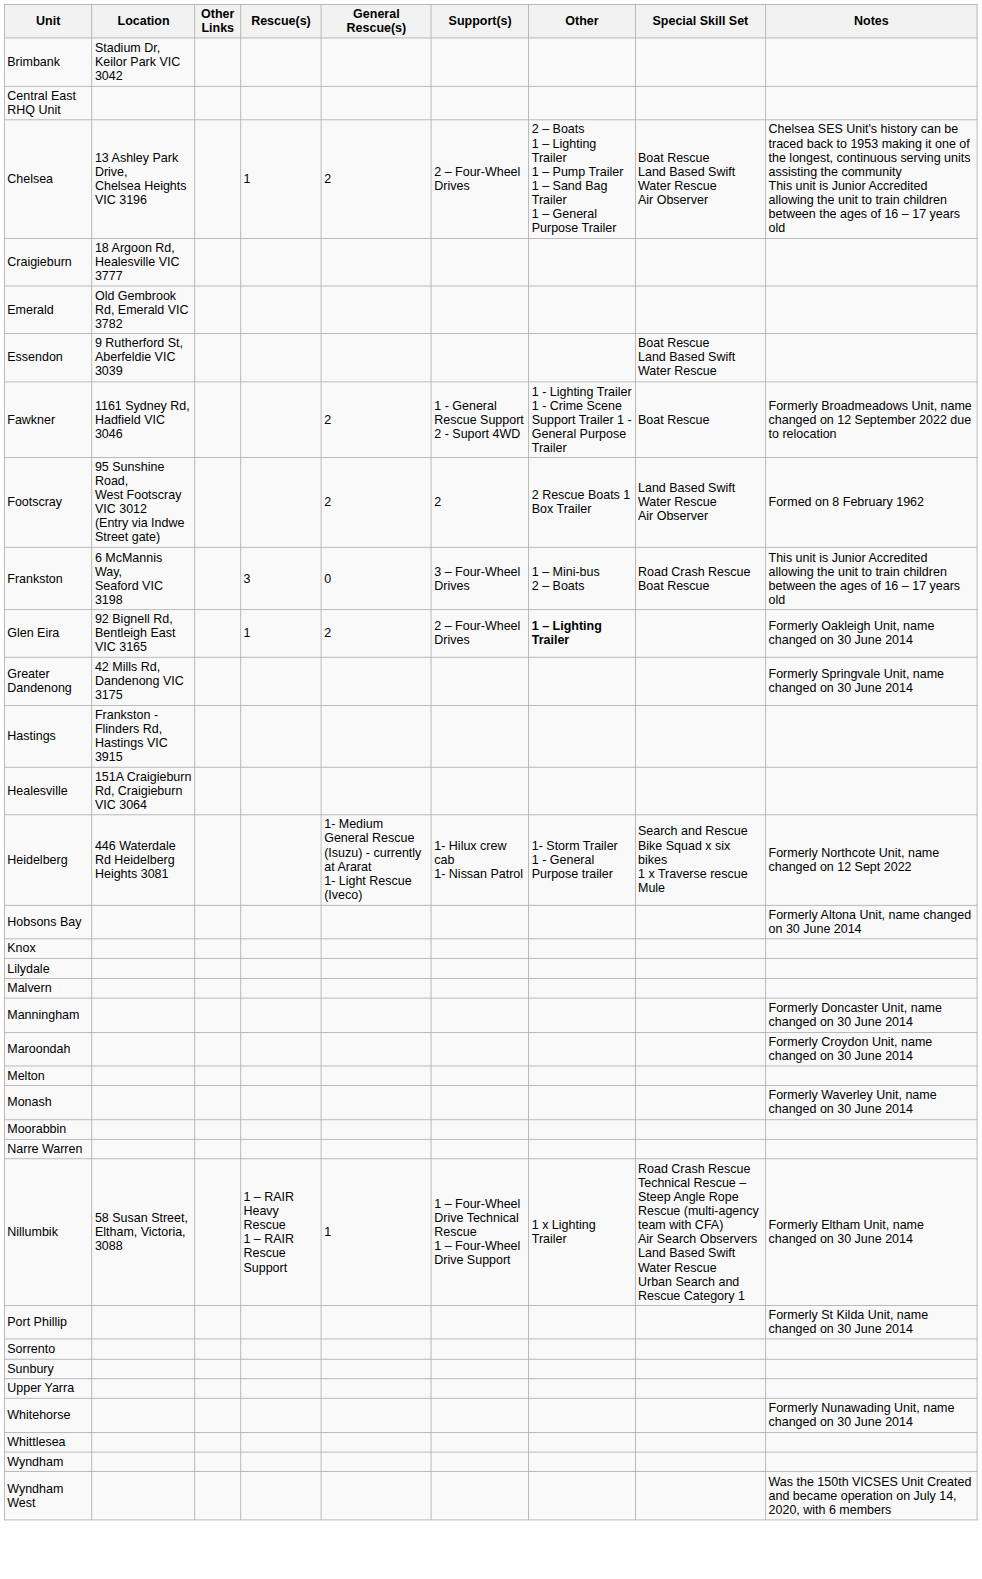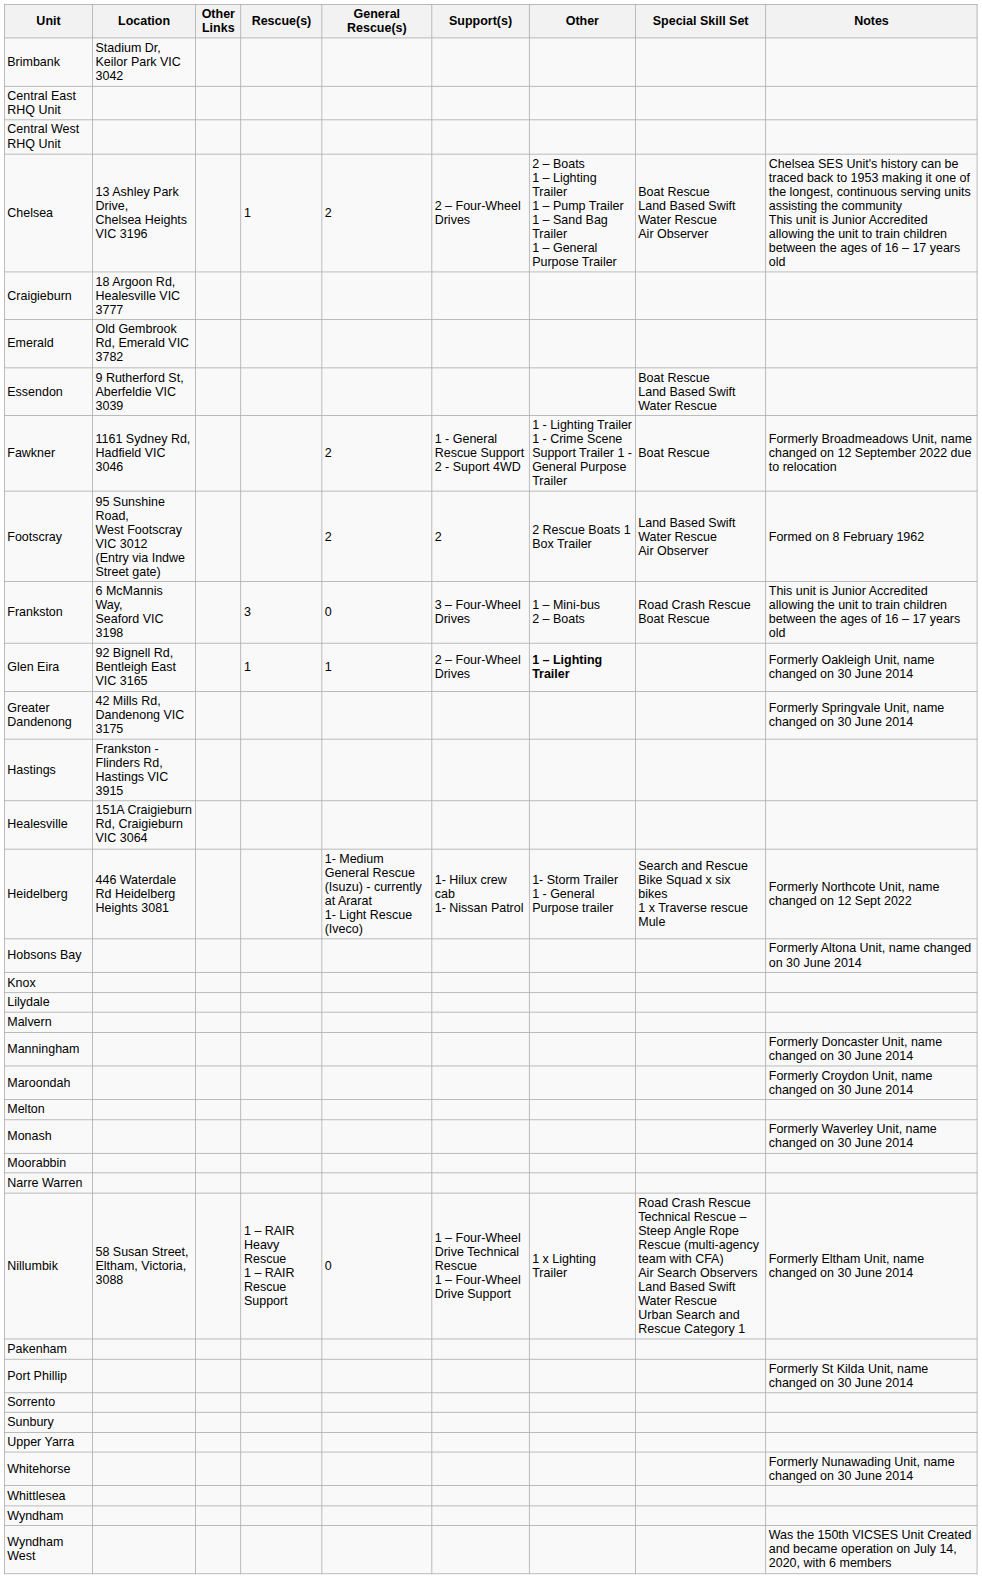+ row: (43, 136)
(328, 633) 2 -> (328, 667) 1
(328, 1232) 1 -> (328, 1266) 0
+ row: (37, 1349)
